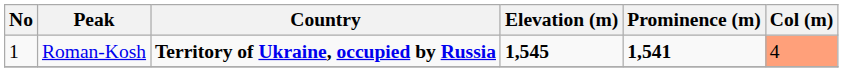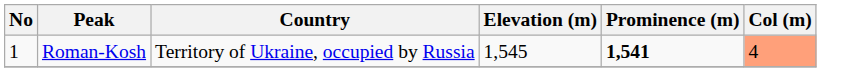(326, 50) bold -> (315, 50) normal
(527, 50) bold -> (506, 50) normal
